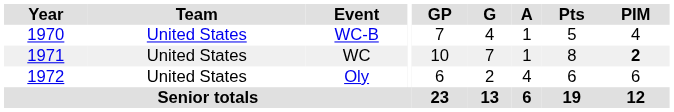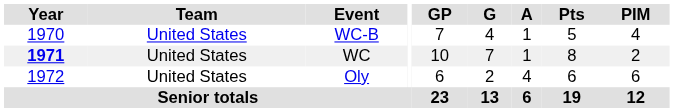(46, 55) normal -> (46, 55) bold
(636, 55) bold -> (636, 55) normal
